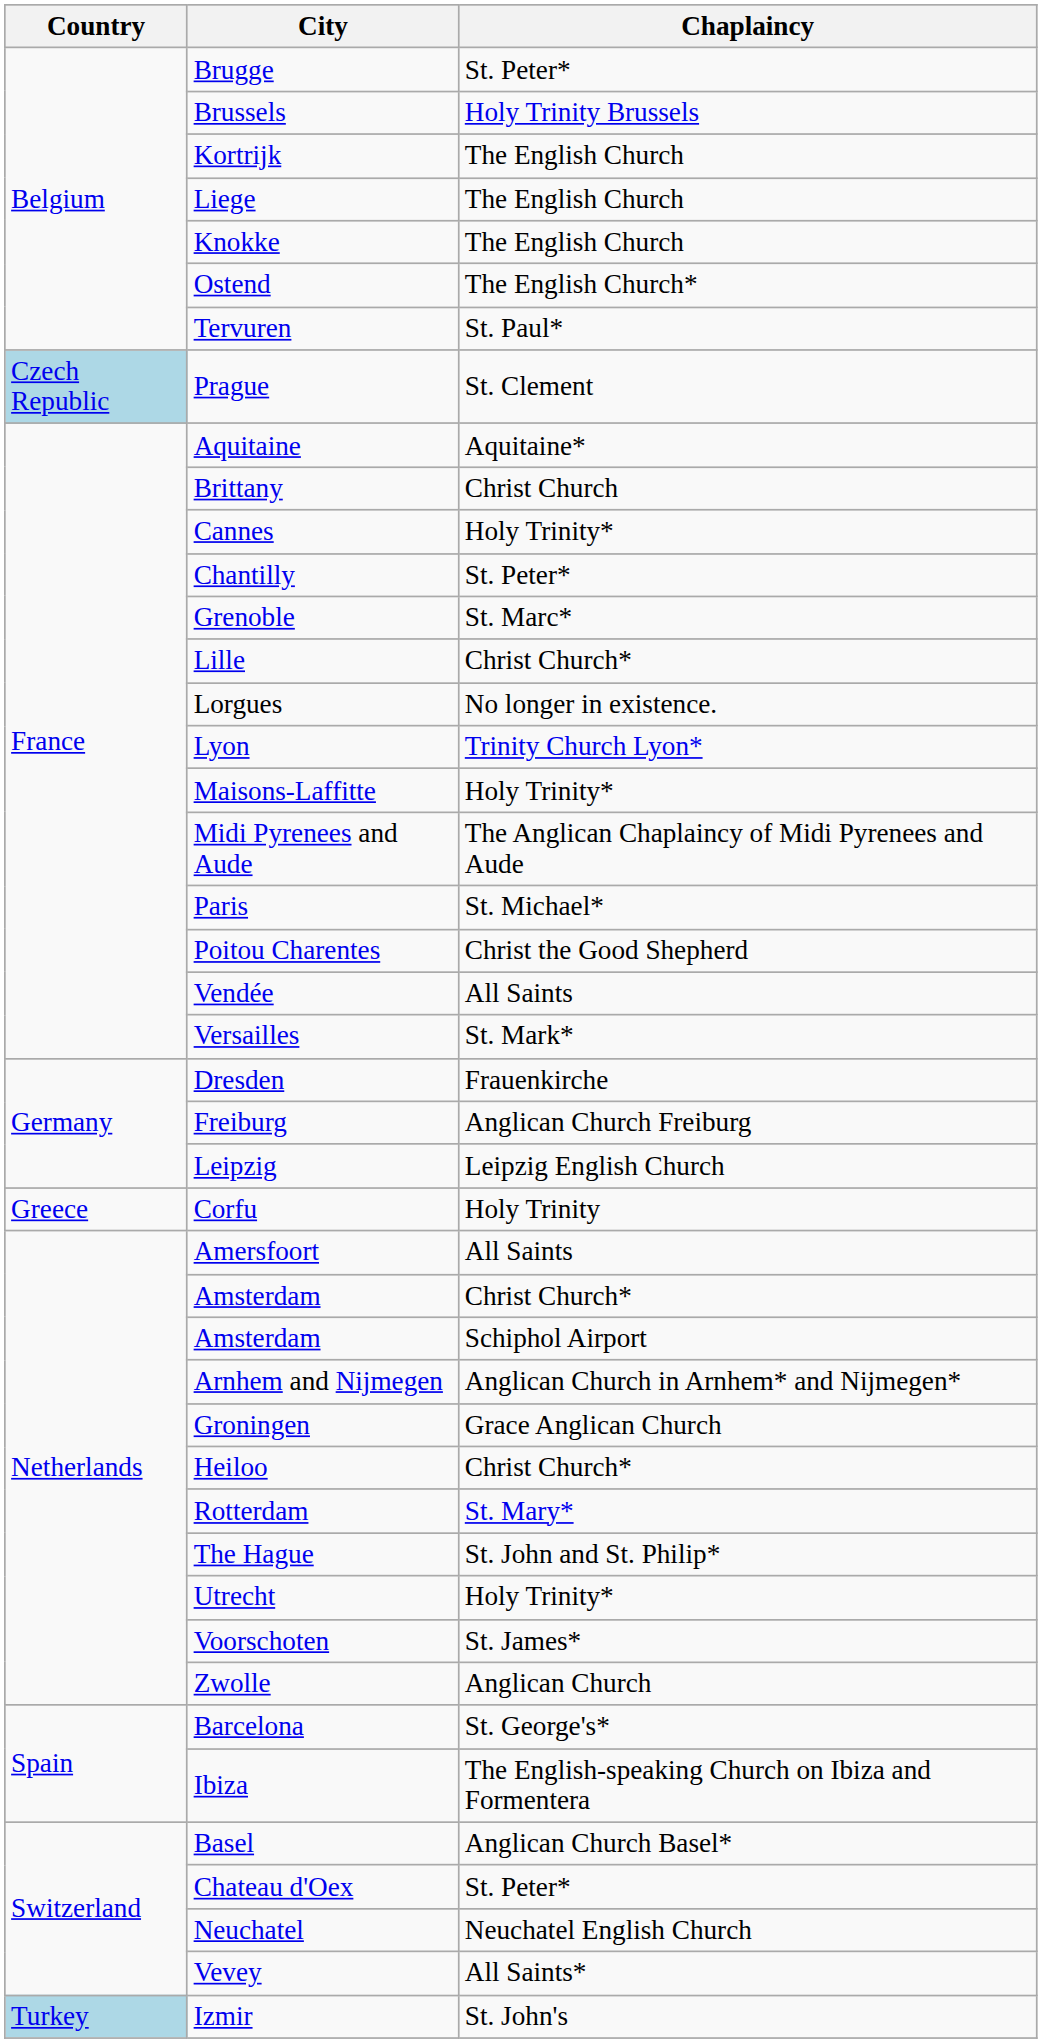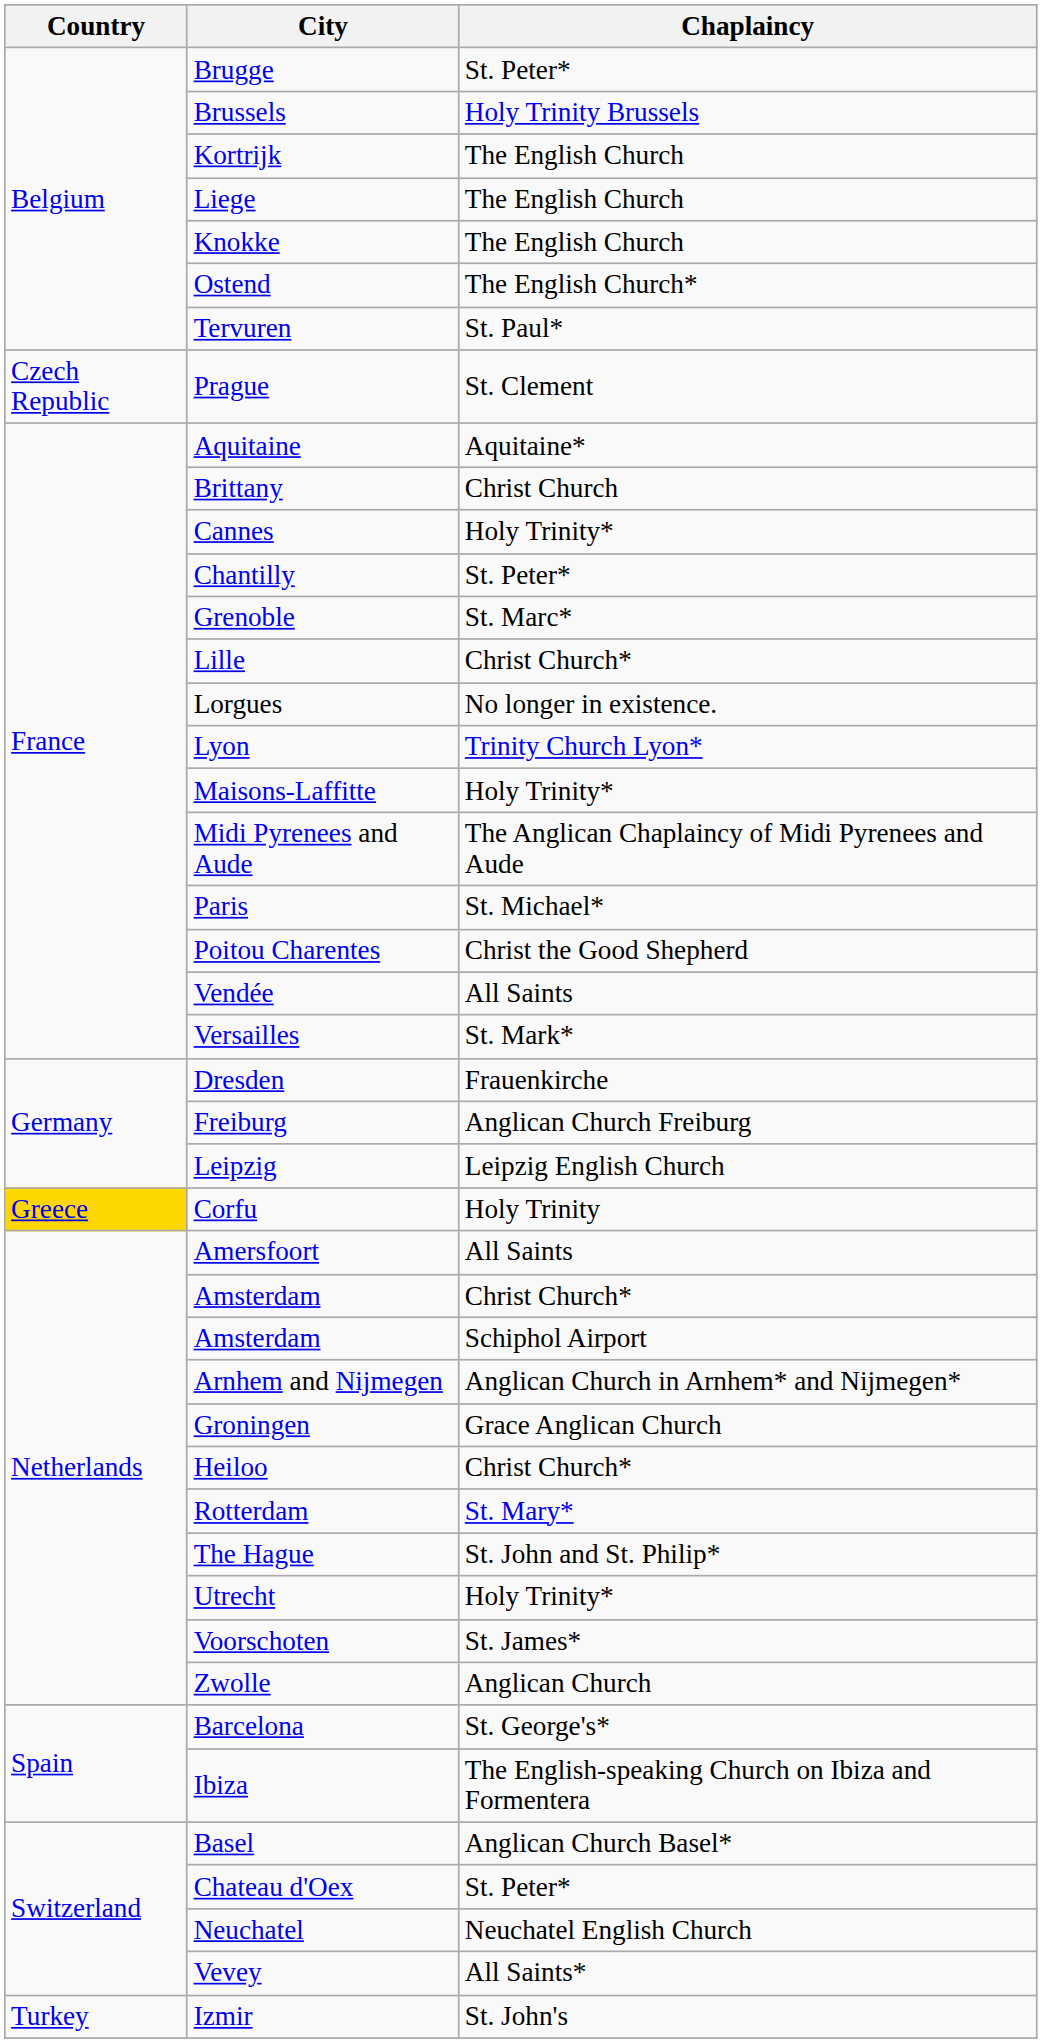(60, 386) lightblue background -> (60, 386) no background
(50, 1208) no background -> (50, 1208) gold background
(50, 2015) lightblue background -> (50, 2015) no background
